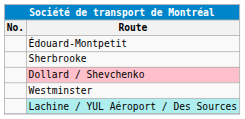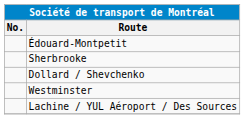(87, 75) pink background -> (87, 75) no background
(133, 106) paleturquoise background -> (133, 106) no background
